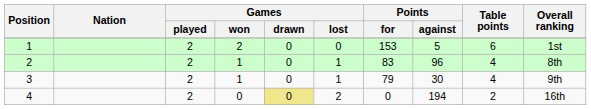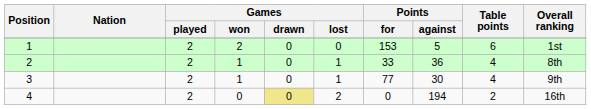(388, 63) 83 -> (388, 63) 33
(437, 63) 96 -> (437, 63) 36
(388, 79) 79 -> (388, 79) 77
